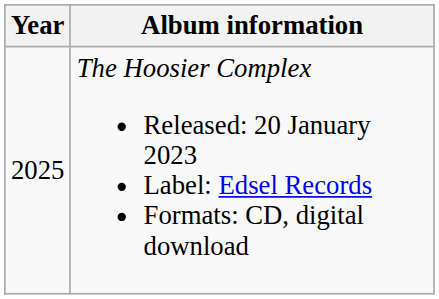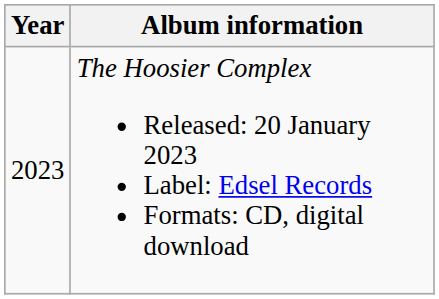(38, 169) 2025 -> (38, 169) 2023
